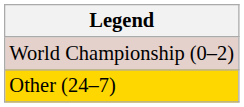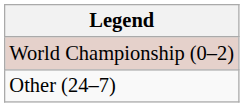(63, 85) gold background -> (63, 85) no background
